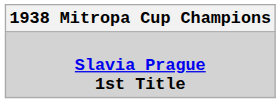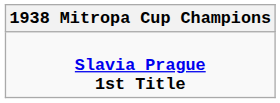(140, 75) lightgrey background -> (140, 75) no background
